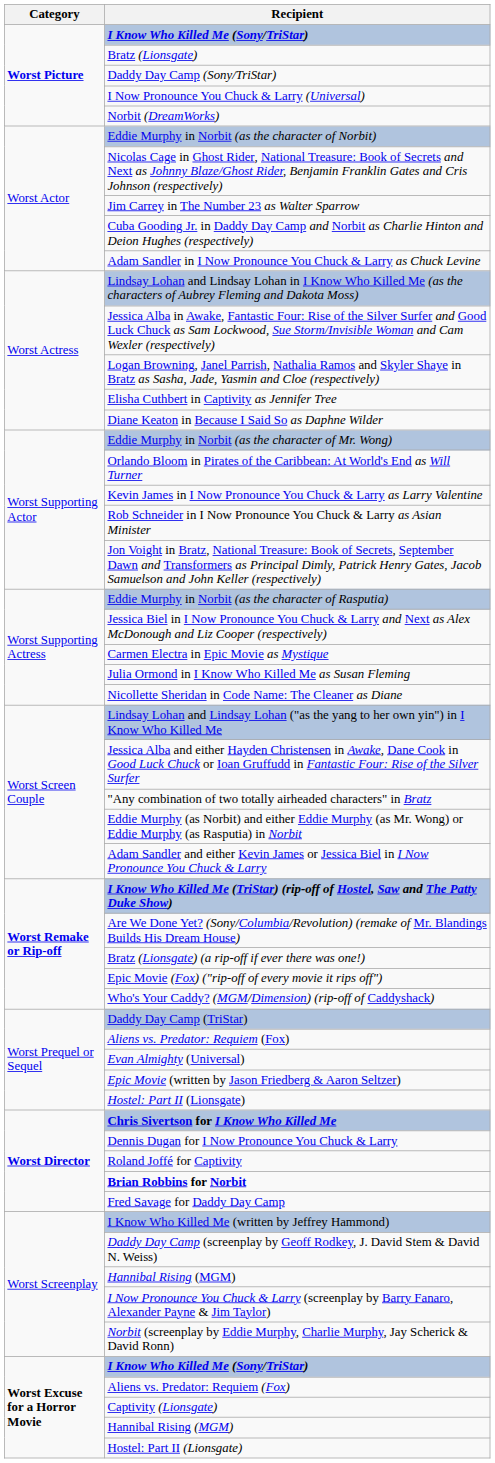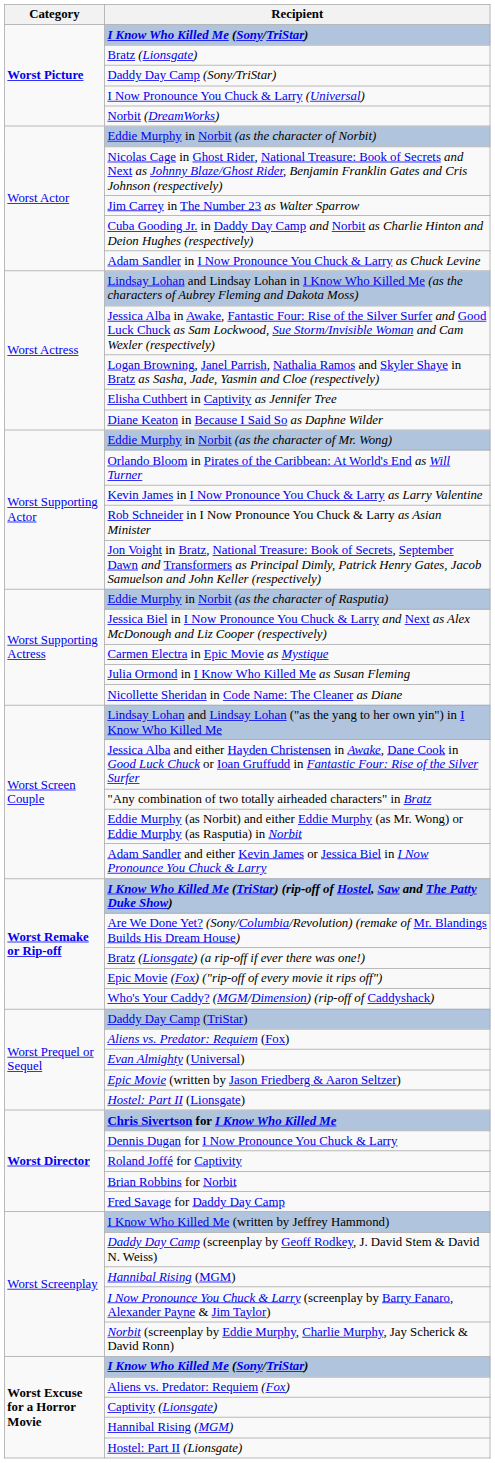(177, 1181) bold -> (172, 1181) normal
